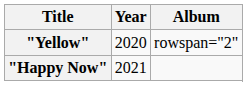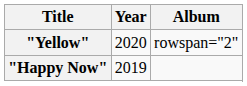(131, 67) 2021 -> (131, 67) 2019
